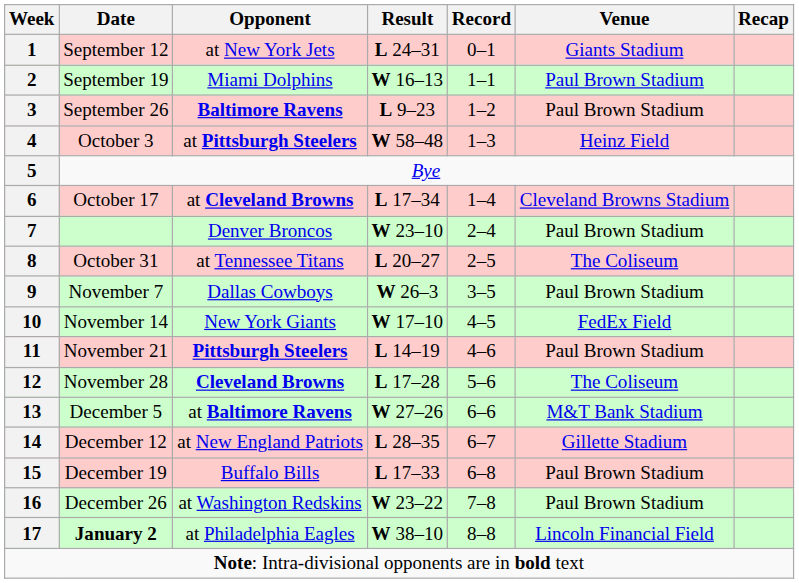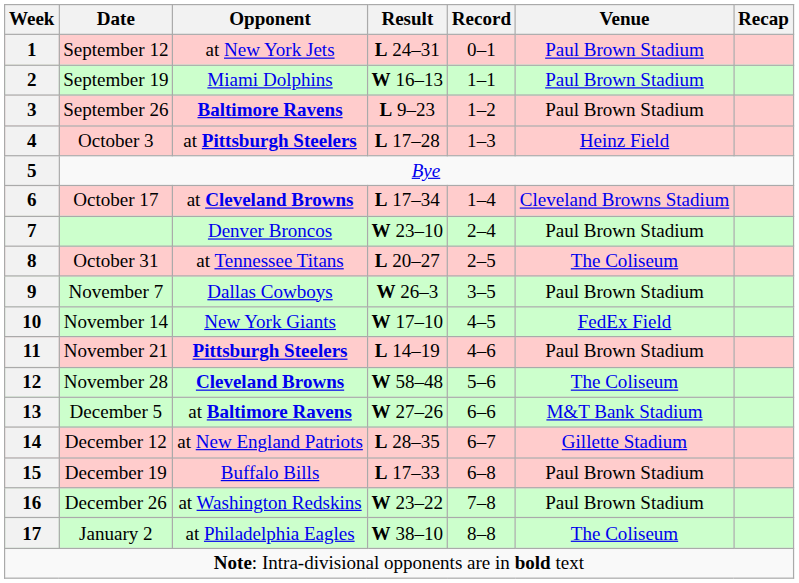(625, 49) Giants Stadium -> (624, 49) Paul Brown Stadium
(407, 140) W 58–48 -> (407, 140) L 17–28
(407, 381) L 17–28 -> (407, 381) W 58–48
(116, 532) bold -> (116, 532) normal
(625, 532) Lincoln Financial Field -> (624, 532) The Coliseum
